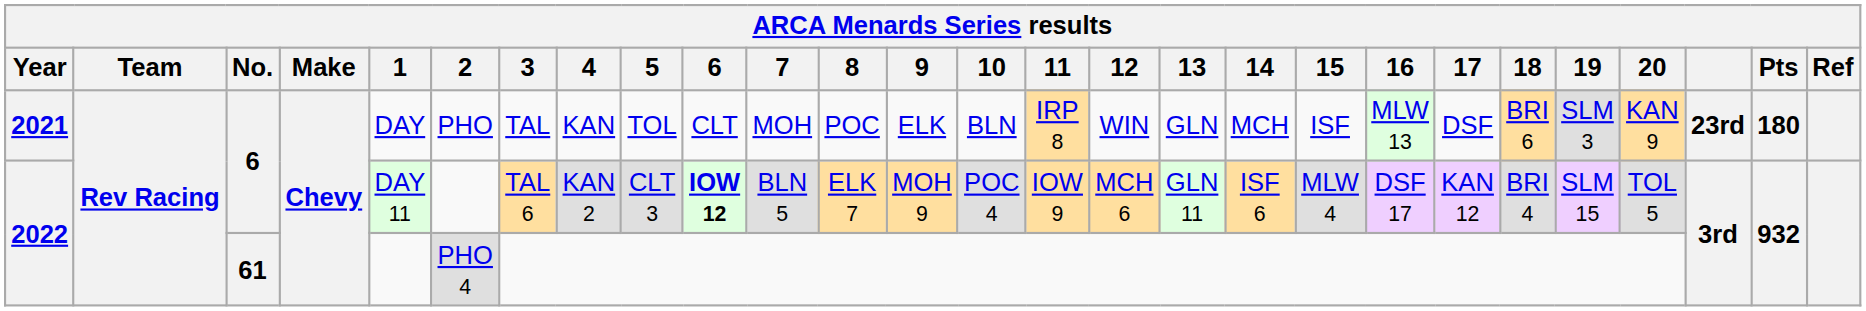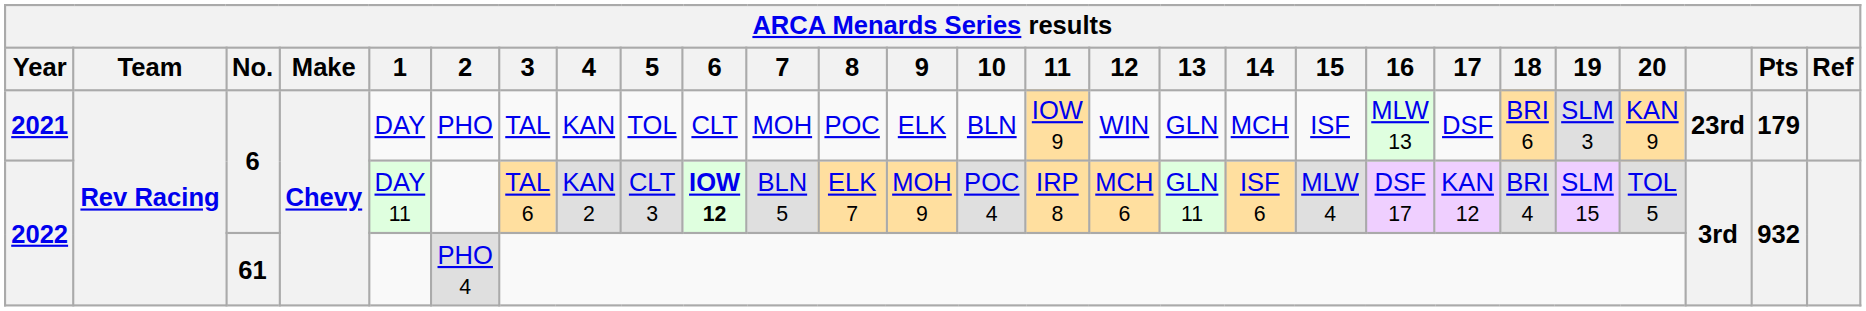(1057, 124) IRP 8 -> (1057, 124) IOW 9
(1779, 125) 180 -> (1779, 125) 179
(1057, 196) IOW 9 -> (1057, 196) IRP 8
